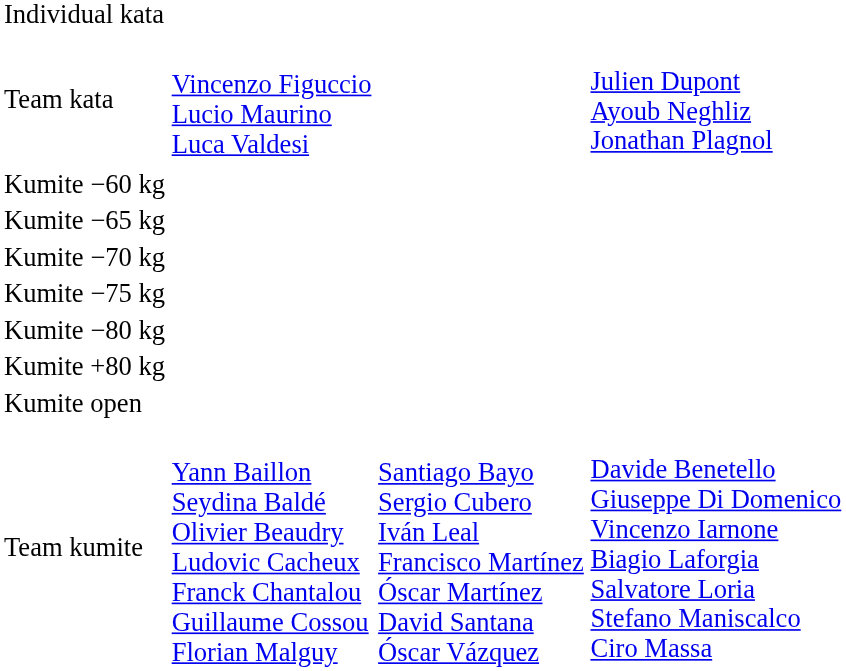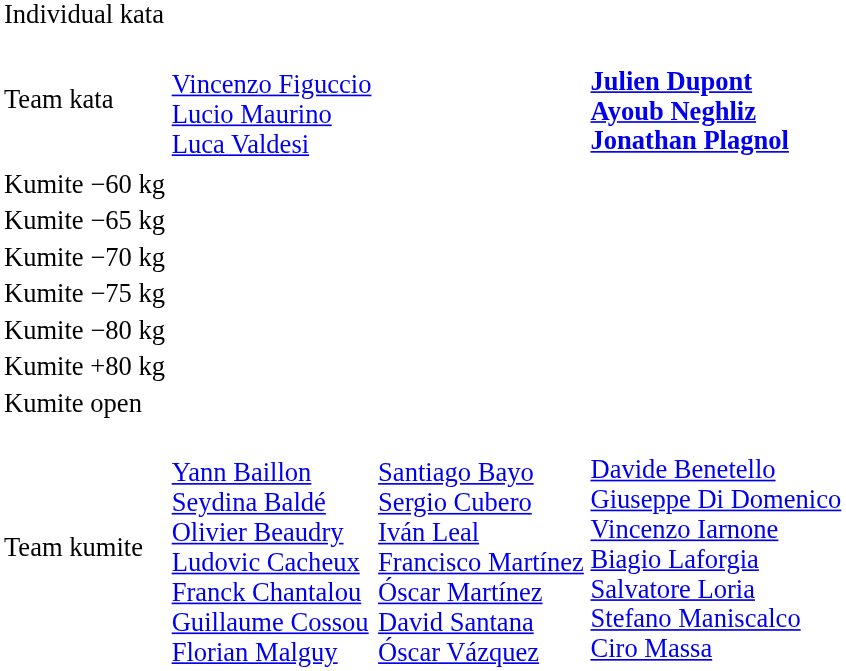(682, 110) normal -> (690, 110) bold
